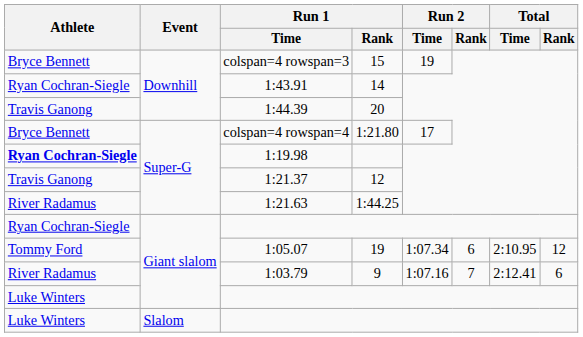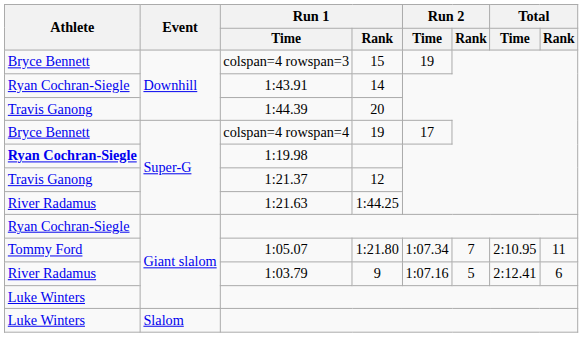(377, 132) 1:21.80 -> (377, 132) 19
(377, 250) 19 -> (377, 250) 1:21.80
(471, 250) 6 -> (471, 250) 7
(559, 250) 12 -> (559, 250) 11
(471, 274) 7 -> (471, 274) 5
